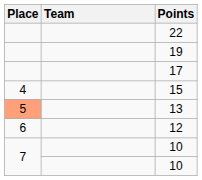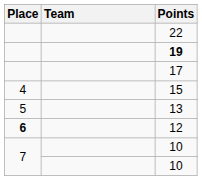(176, 52) normal -> (176, 52) bold
(23, 109) lightsalmon background -> (23, 109) no background
(23, 128) normal -> (23, 128) bold
